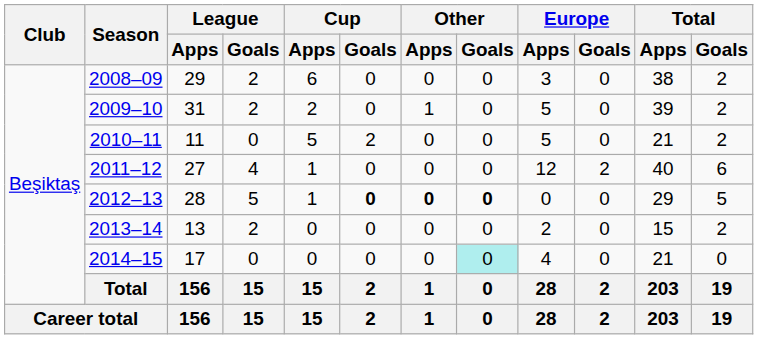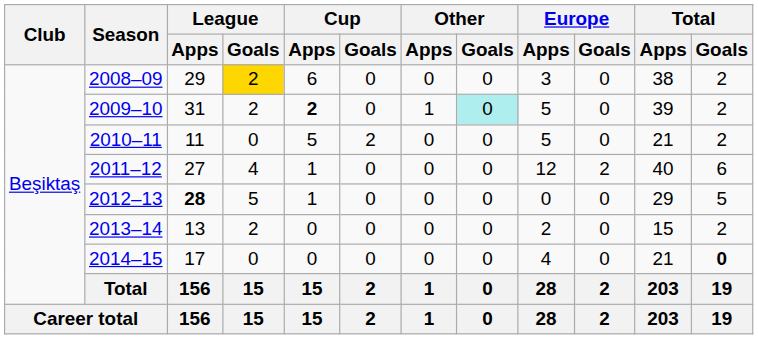(253, 79) no background -> (253, 79) gold background
(312, 109) normal -> (312, 109) bold
(488, 109) no background -> (488, 109) paleturquoise background
(195, 199) normal -> (195, 199) bold
(370, 199) bold -> (370, 199) normal
(429, 199) bold -> (429, 199) normal
(488, 199) bold -> (488, 199) normal
(488, 259) paleturquoise background -> (488, 259) no background
(722, 259) normal -> (722, 259) bold
